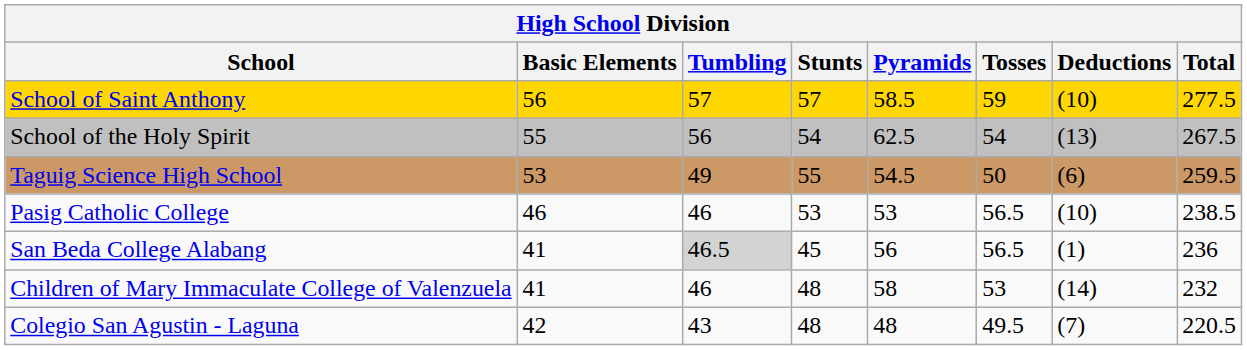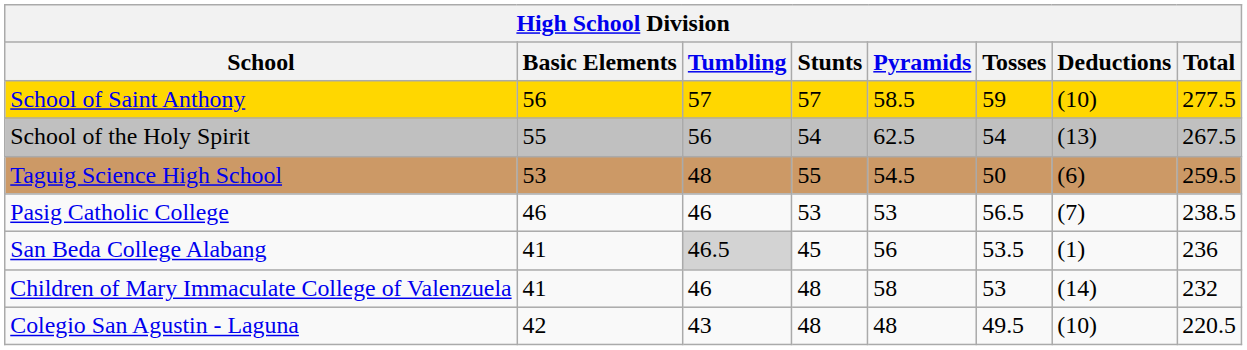(700, 174) 49 -> (700, 174) 48
(1077, 212) (10) -> (1071, 212) (7)
(1003, 250) 56.5 -> (1003, 250) 53.5
(1071, 325) (7) -> (1077, 325) (10)
